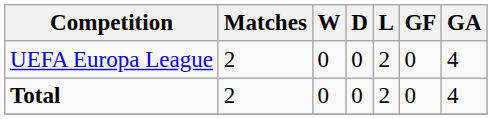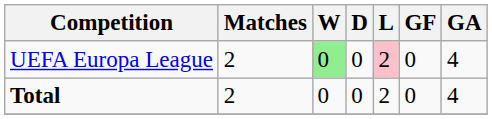(323, 59) no background -> (323, 59) lightgreen background
(384, 59) no background -> (384, 59) pink background
